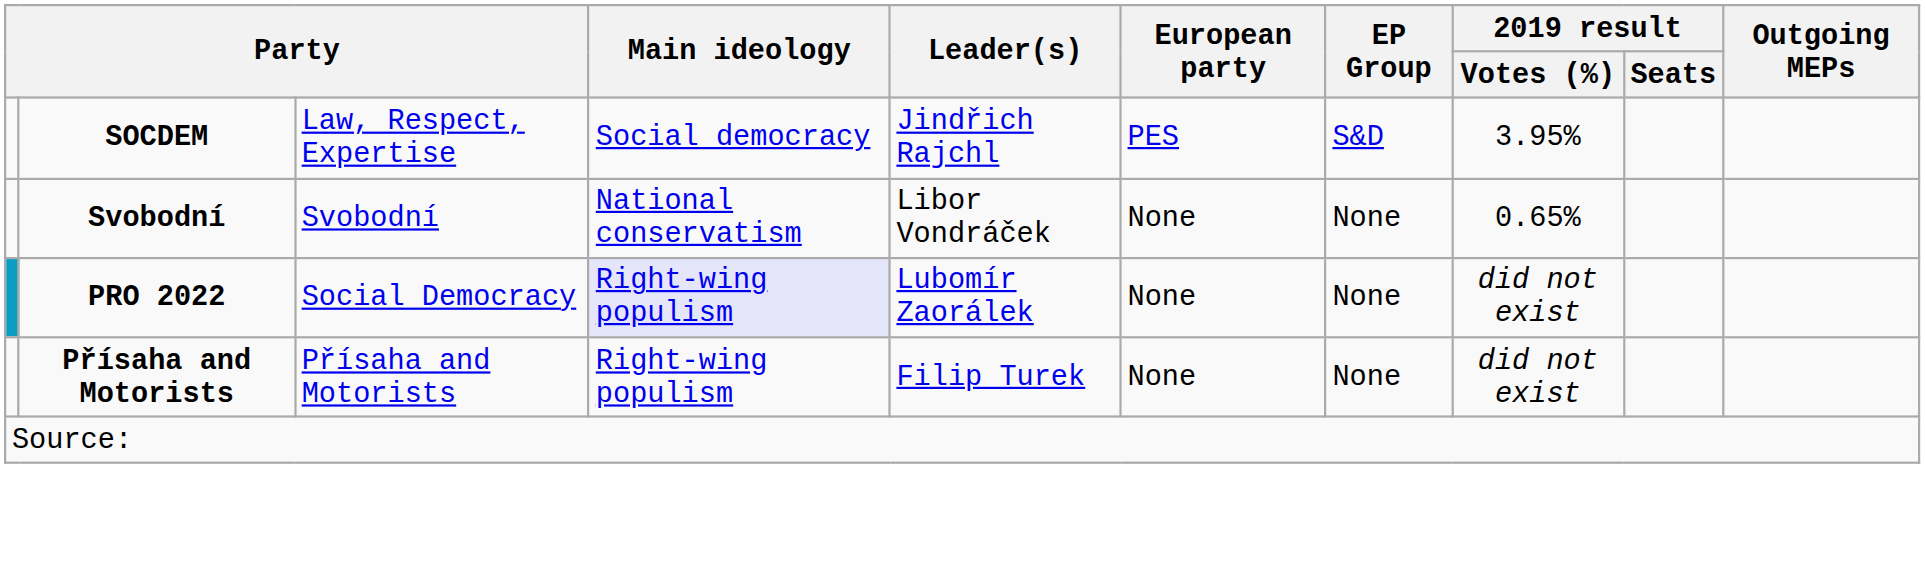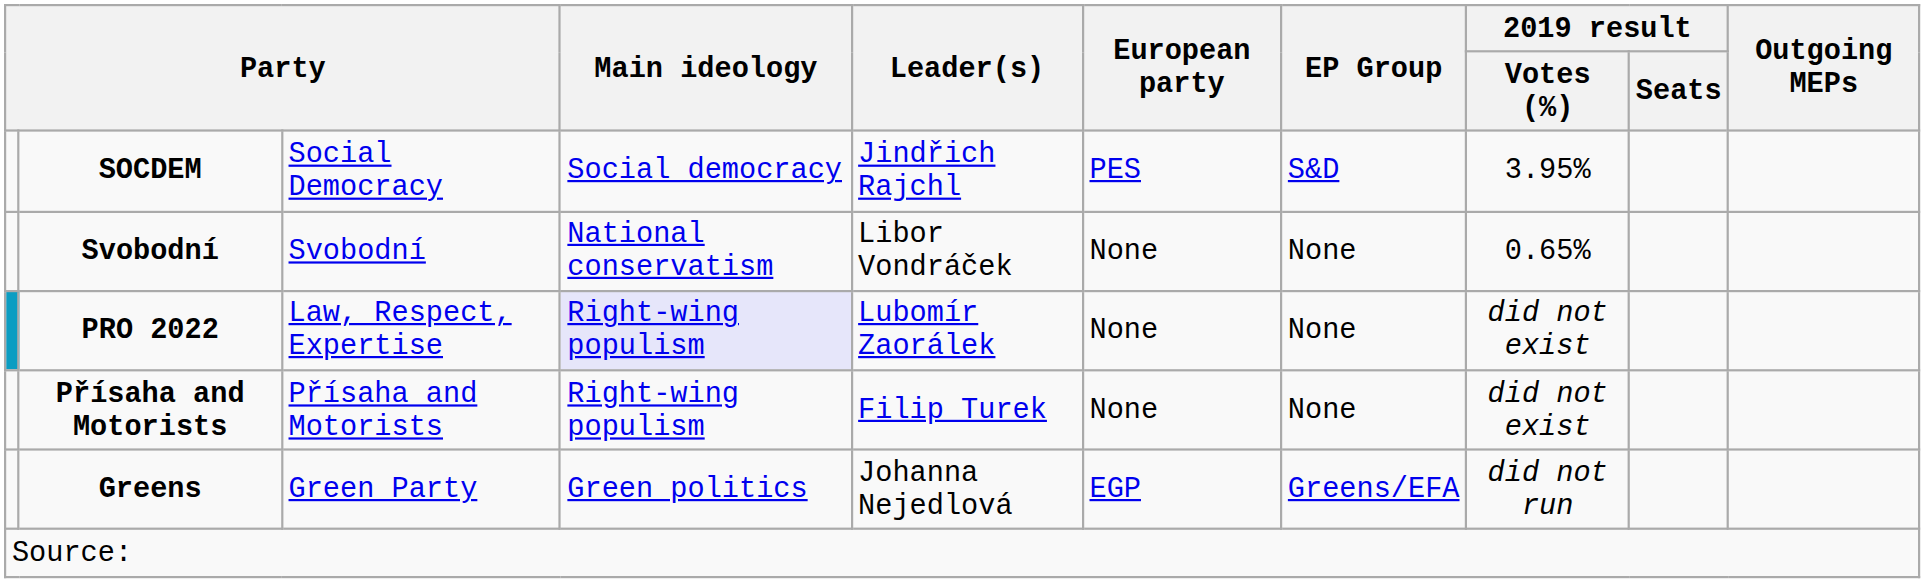(413, 138) Law, Respect, Expertise -> (366, 171) Social Democracy
(439, 297) Social Democracy -> (400, 330) Law, Respect, Expertise
+ row: (150, 490)
